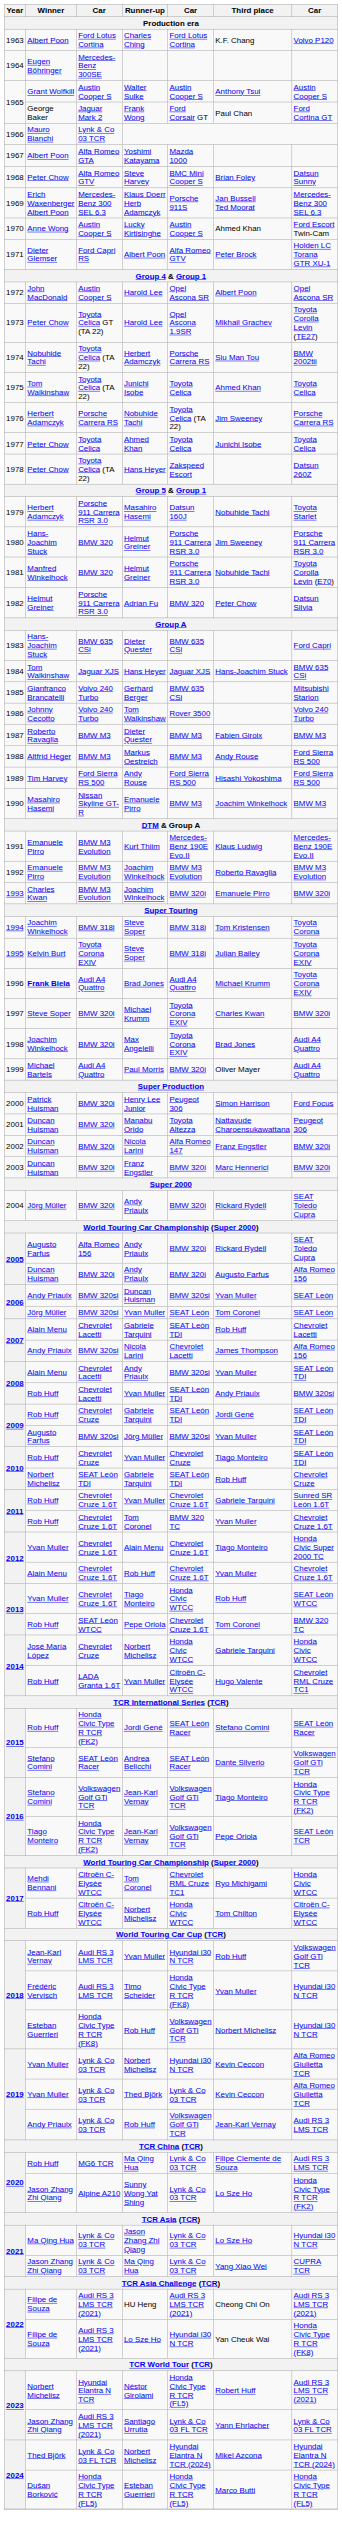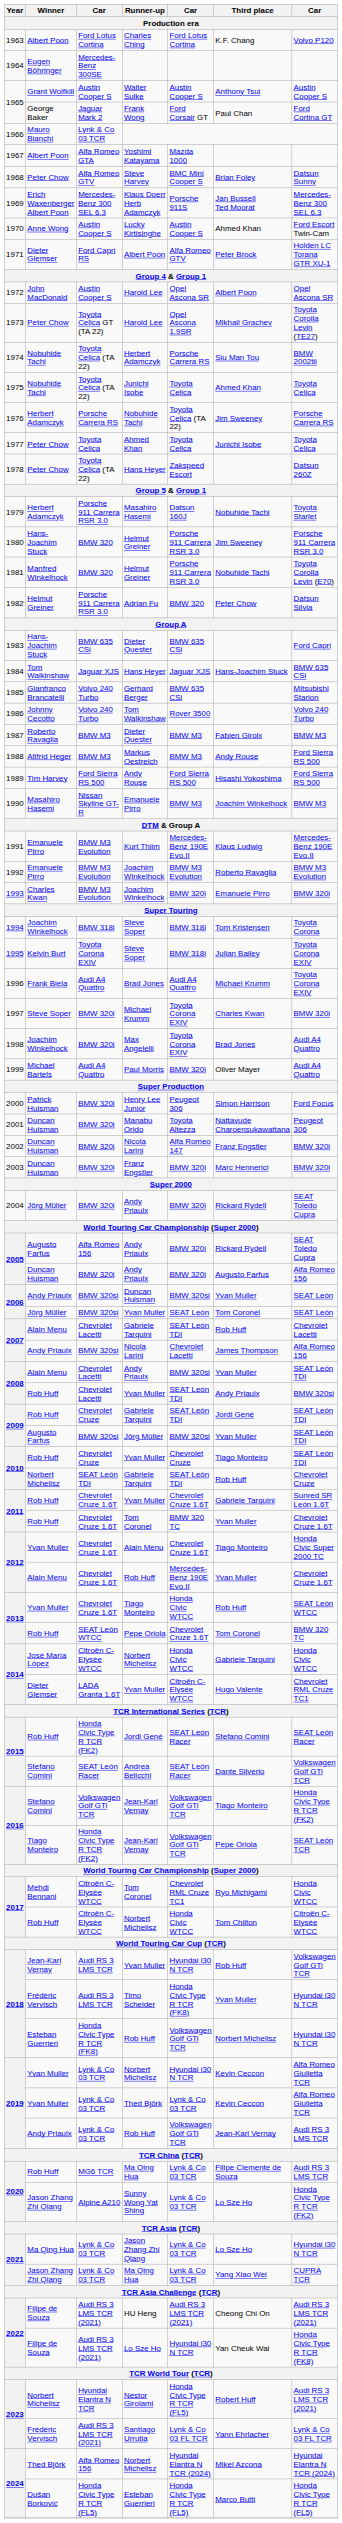(48, 388) Tom Walkinshaw -> (44, 388) Nobuhide Tachi
(49, 983) bold -> (47, 983) normal
(189, 1573) Chevrolet Cruze 1.6T -> (189, 1578) Mercedes-Benz 190E Evo.II
(95, 1650) Chevrolet Cruze -> (96, 1659) Citroën C-Elysée WTCC
(43, 1681) Rob Huff -> (42, 1690) Dieter Glemser
(50, 2425) Jason Zhang Zhi Qiang -> (42, 2434) Frédéric Vervisch
(97, 2455) Lynk & Co 03 FL TCR -> (99, 2464) Alfa Romeo 156
